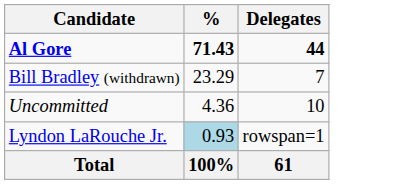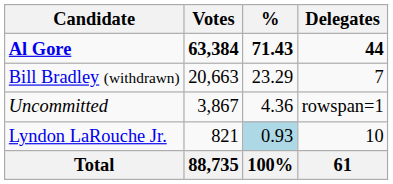+ column: (213, 19)
(315, 106) 10 -> (343, 106) rowspan=1
(284, 135) rowspan=1 -> (374, 135) 10
